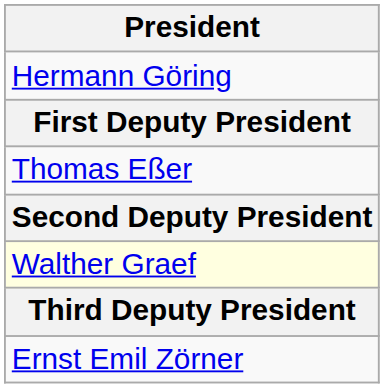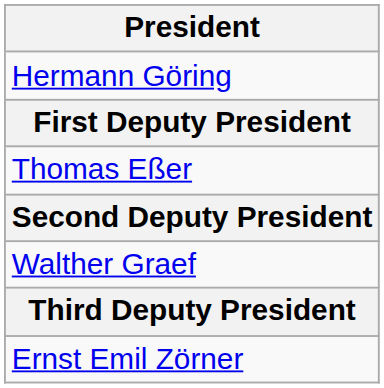(104, 264) lightyellow background -> (104, 264) no background
